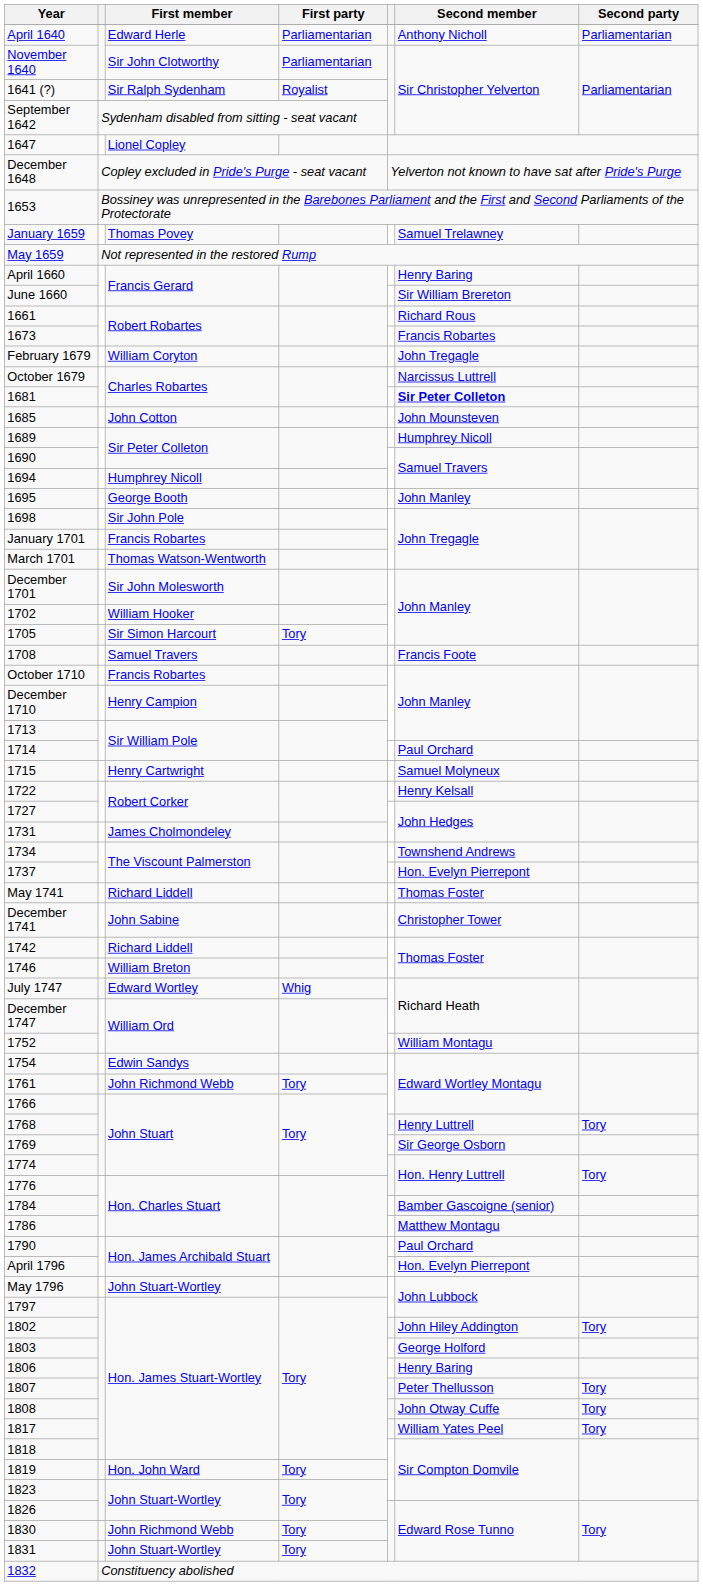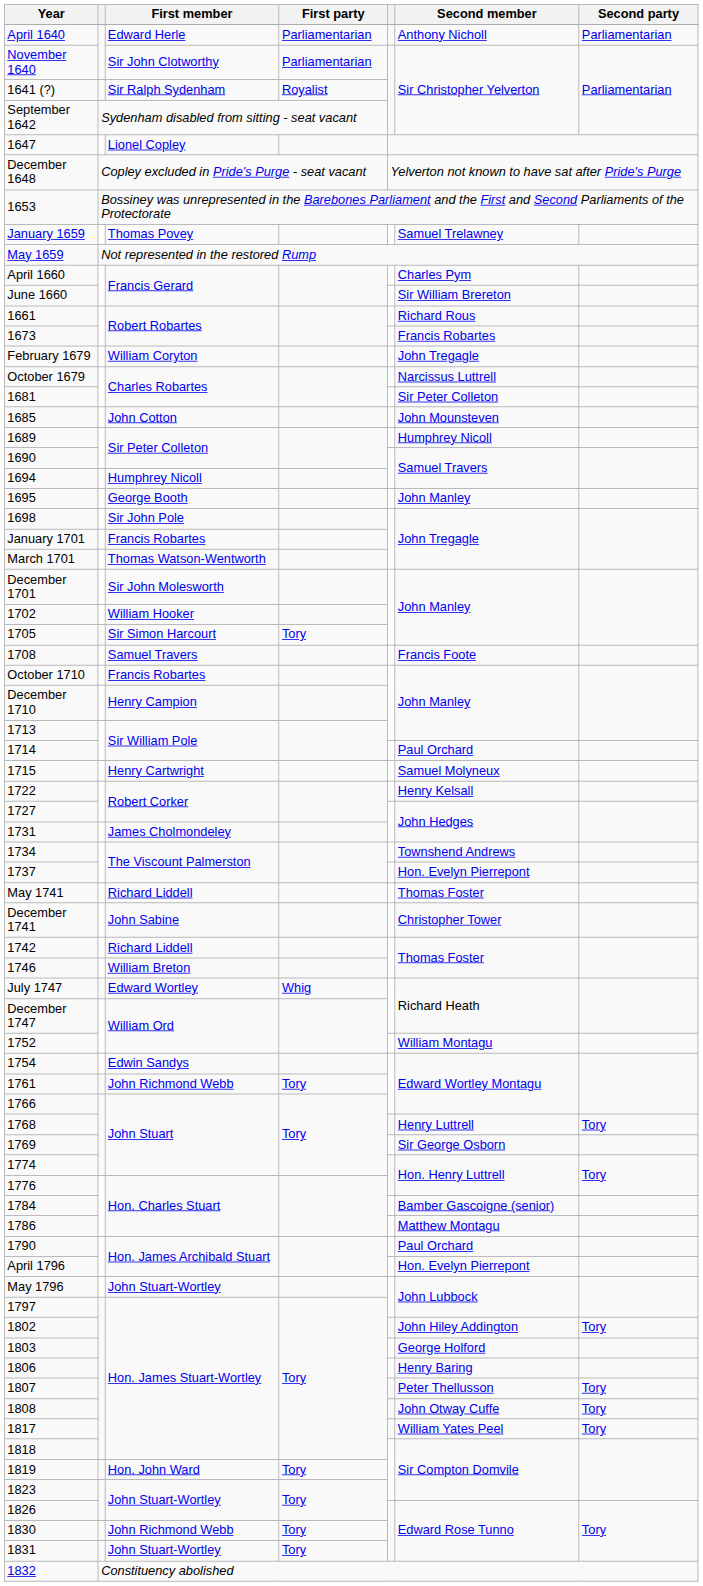(435, 275) Henry Baring -> (434, 275) Charles Pym
(452, 397) bold -> (448, 397) normal
